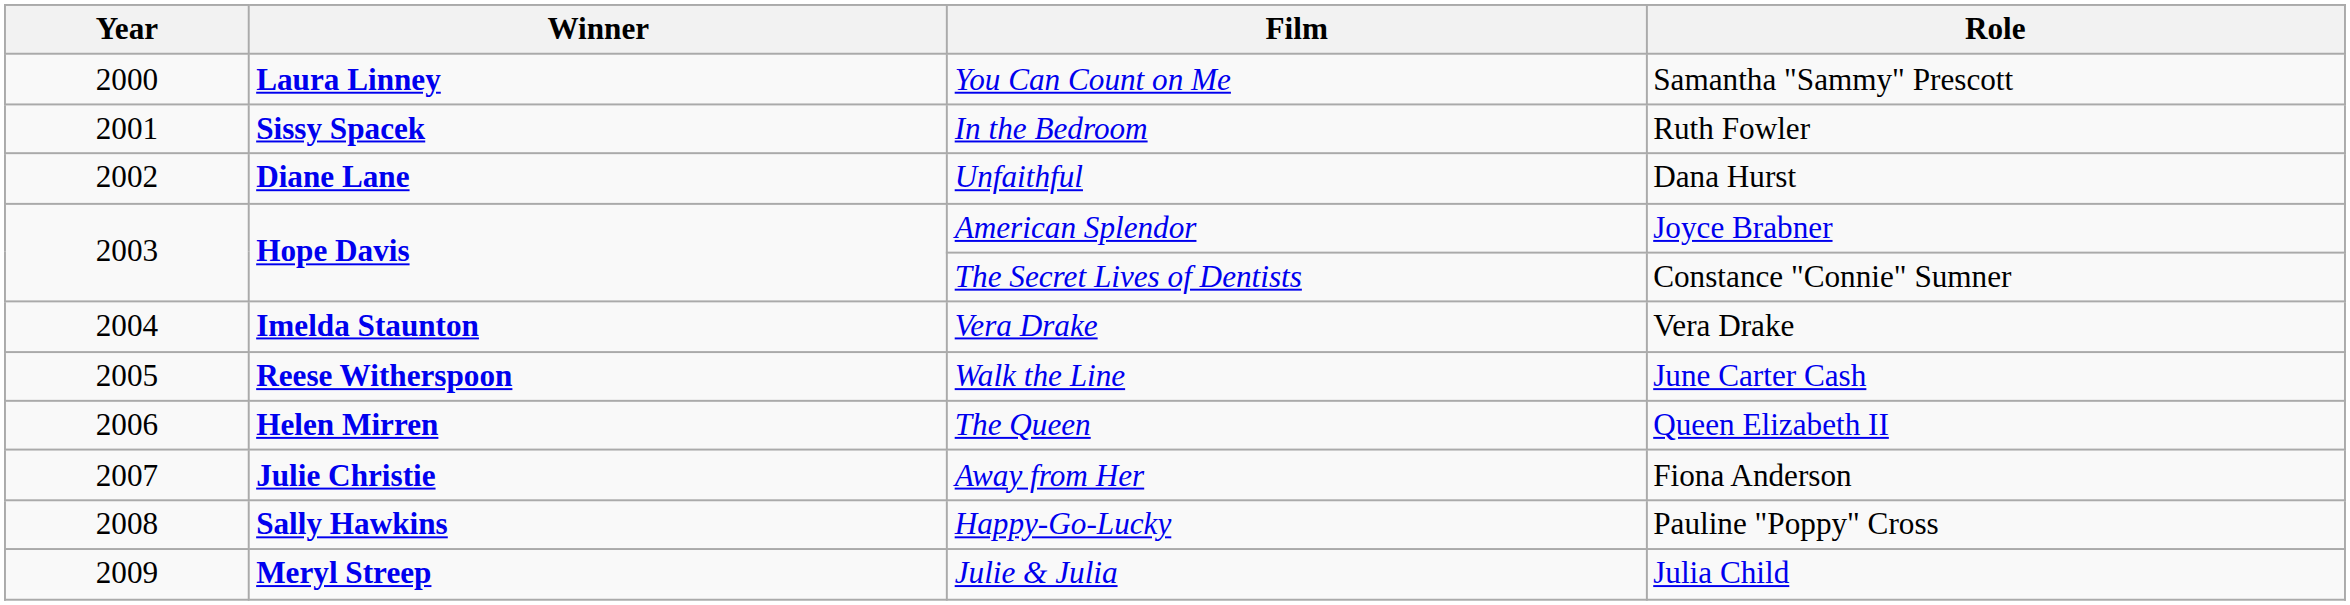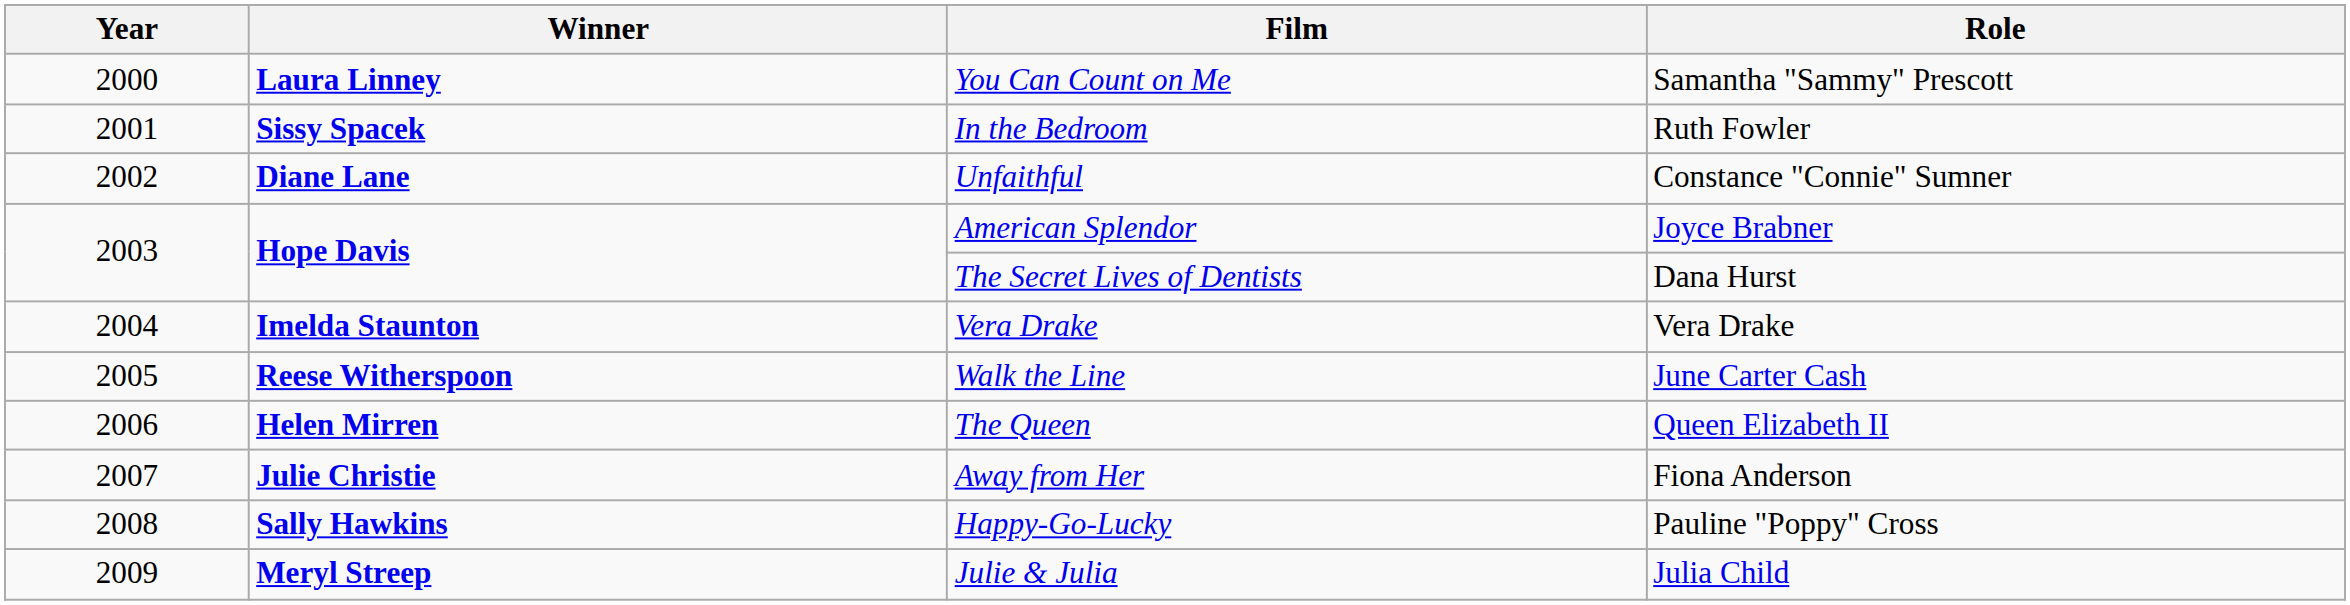(1725, 177) Dana Hurst -> (1832, 177) Constance "Connie" Sumner
(1832, 276) Constance "Connie" Sumner -> (1725, 276) Dana Hurst
